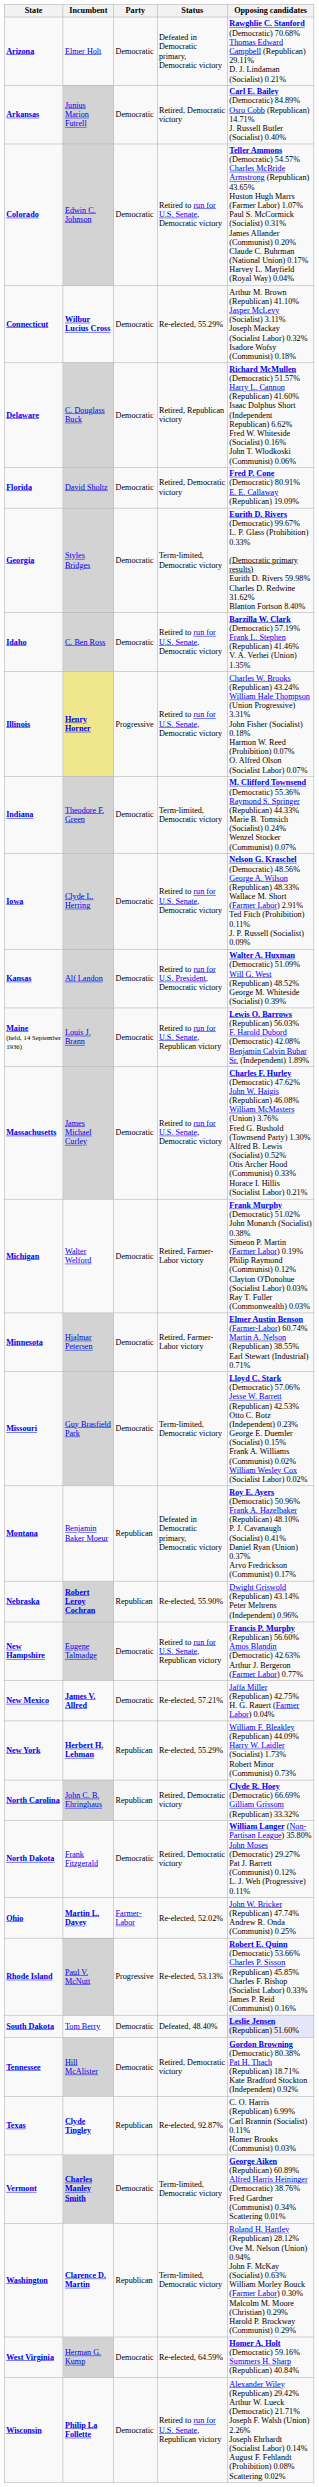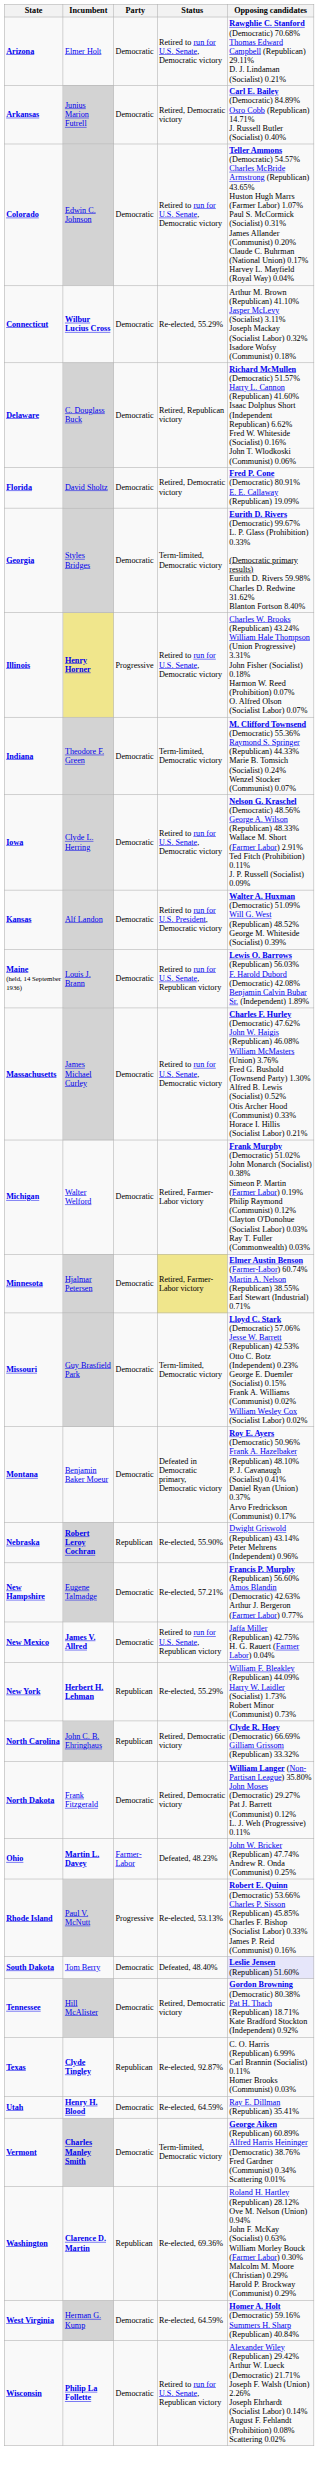(191, 51) Defeated in Democratic primary, Democratic victory -> (191, 51) Retired to run for U.S. Senate, Democratic victory
- row: (16, 642)
(186, 1342) no background -> (186, 1283) khaki background
(134, 1533) Republican -> (135, 1474) Democratic
(190, 1651) Retired to run for U.S. Senate, Republican victory -> (191, 1592) Re-elected, 57.21%
(191, 1701) Re-elected, 57.21% -> (190, 1642) Retired to run for U.S. Senate, Republican victory
(191, 1918) Re-elected, 52.02% -> (188, 1859) Defeated, 48.23%
+ row: (15, 2107)
(191, 2280) Term-limited, Democratic victory -> (191, 2243) Re-elected, 69.36%
